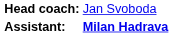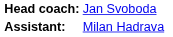(126, 26) bold -> (123, 26) normal
